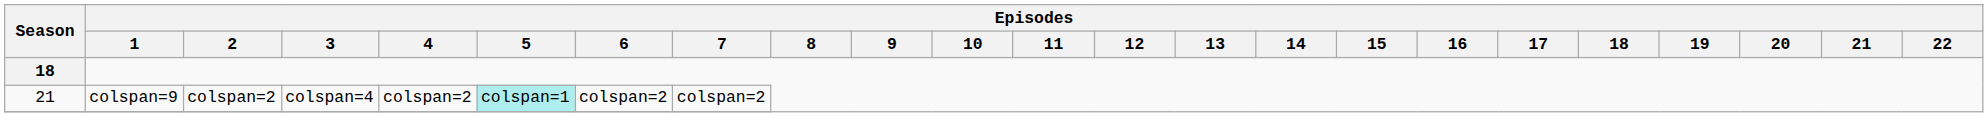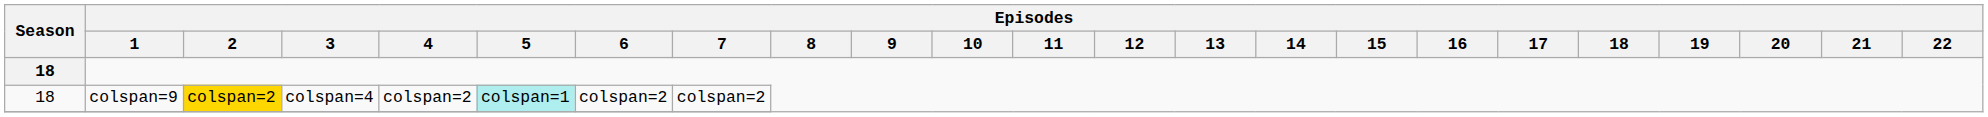(45, 98) 21 -> (45, 98) 18
(231, 98) no background -> (231, 98) gold background
